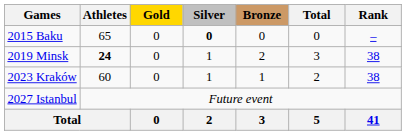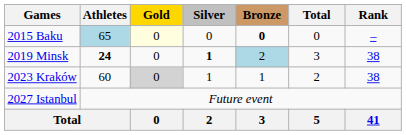(105, 36) no background -> (105, 36) lightblue background
(156, 36) no background -> (156, 36) lightyellow background
(209, 36) bold -> (209, 36) normal
(262, 36) normal -> (262, 36) bold
(209, 57) normal -> (209, 57) bold
(262, 57) no background -> (262, 57) lightblue background
(156, 78) no background -> (156, 78) lightgrey background
